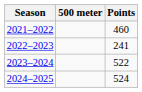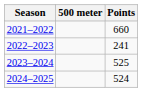(121, 29) 460 -> (121, 29) 660
(121, 62) 522 -> (121, 62) 525
